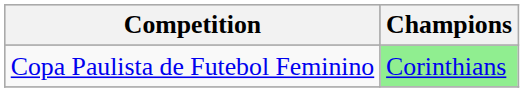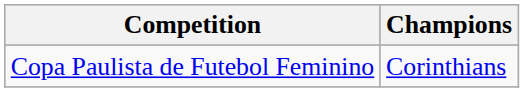(446, 65) lightgreen background -> (446, 65) no background
